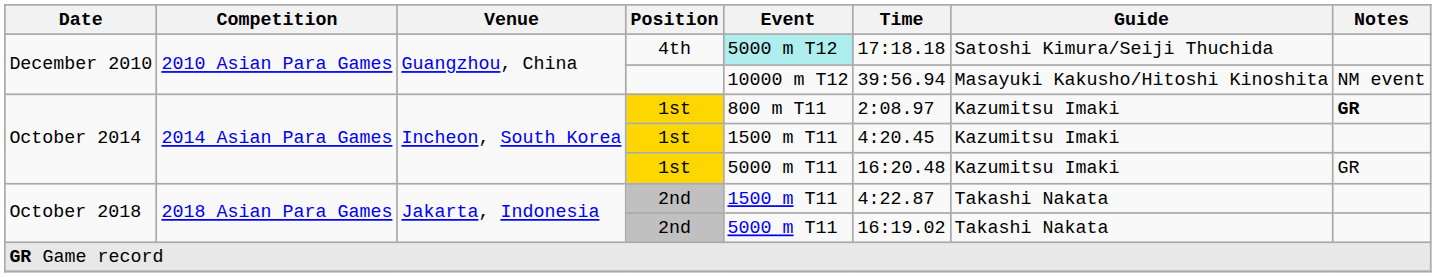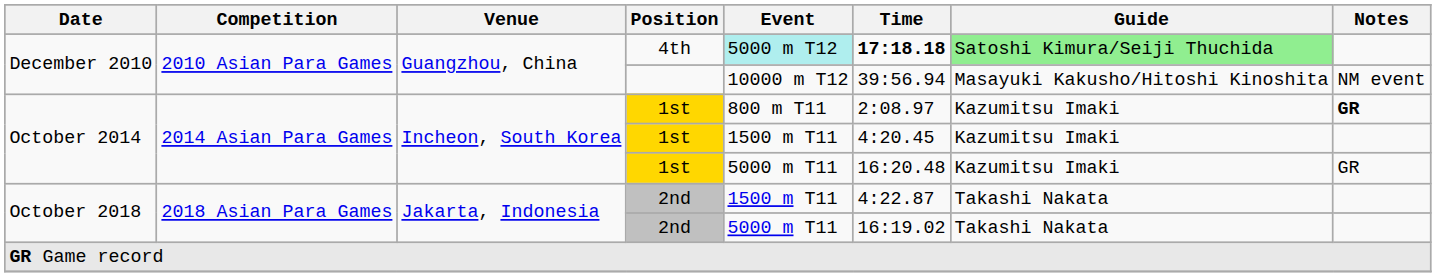(902, 49) normal -> (902, 49) bold
(1114, 49) no background -> (1114, 49) lightgreen background
